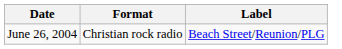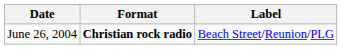(133, 34) normal -> (137, 34) bold
